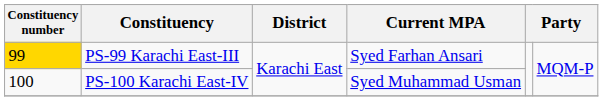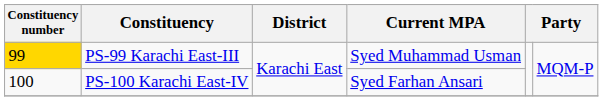(417, 55) Syed Farhan Ansari -> (436, 55) Syed Muhammad Usman
(436, 82) Syed Muhammad Usman -> (417, 82) Syed Farhan Ansari
